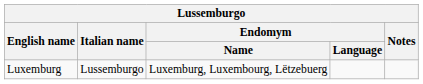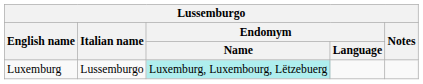(238, 69) no background -> (238, 69) paleturquoise background
